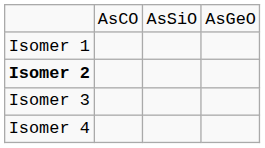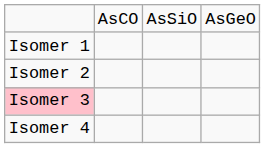(49, 74) bold -> (49, 74) normal
(49, 101) no background -> (49, 101) pink background
